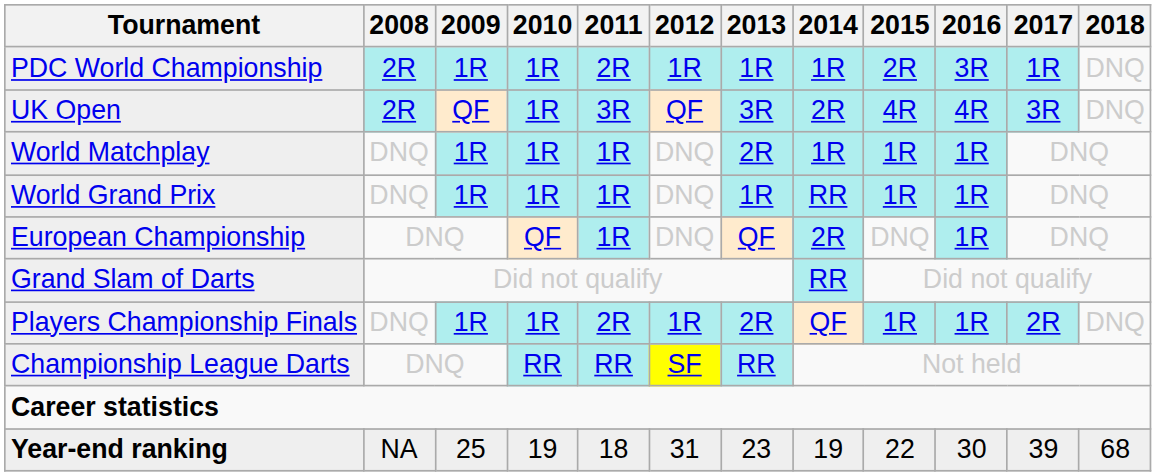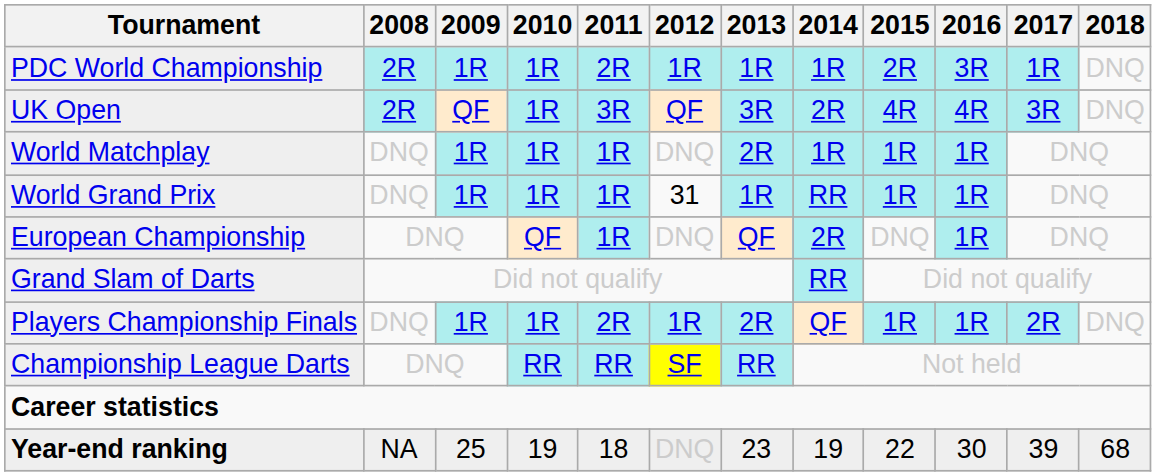(685, 195) DNQ -> (685, 195) 31
(685, 449) 31 -> (685, 449) DNQ
